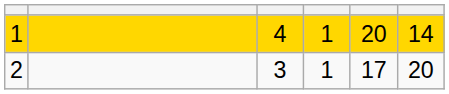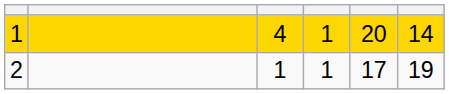(280, 70) 3 -> (280, 70) 1
(421, 70) 20 -> (421, 70) 19
